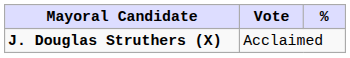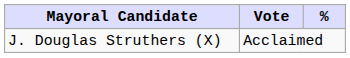(115, 41) bold -> (115, 41) normal
